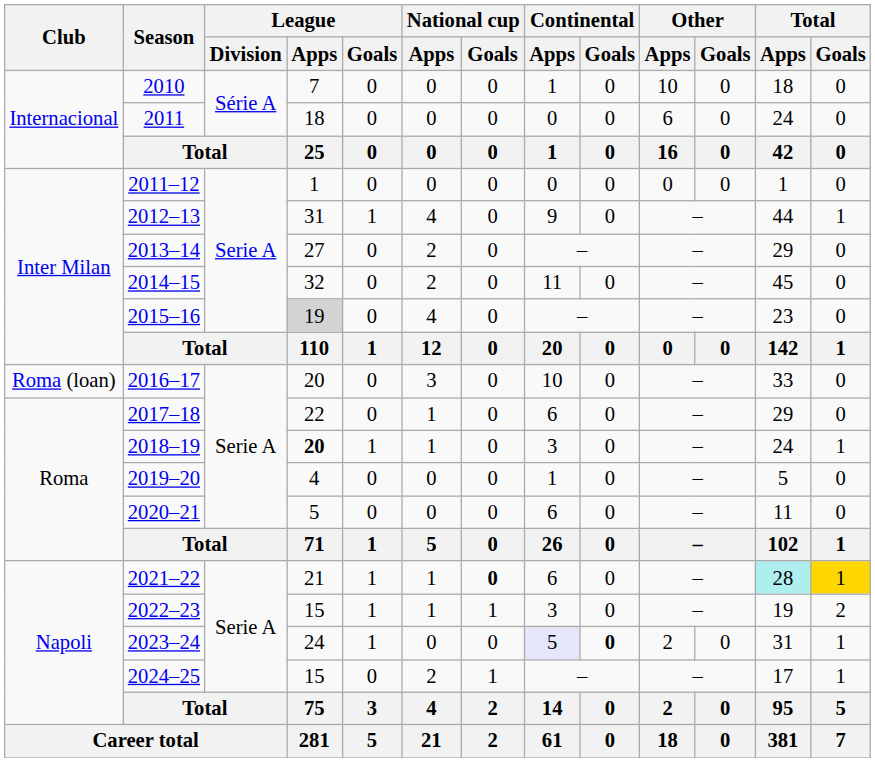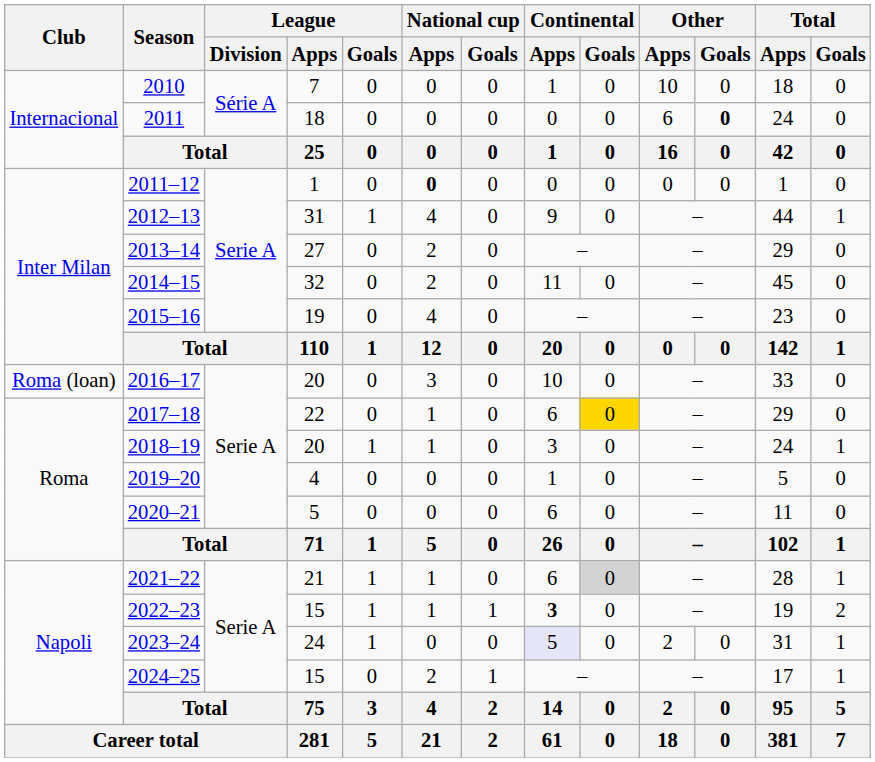(725, 119) normal -> (725, 119) bold
(431, 184) normal -> (431, 184) bold
(314, 315) lightgrey background -> (314, 315) no background
(610, 413) no background -> (610, 413) gold background
(314, 446) bold -> (314, 446) normal
(493, 577) bold -> (493, 577) normal
(610, 577) no background -> (610, 577) lightgrey background
(783, 577) paleturquoise background -> (783, 577) no background
(841, 577) gold background -> (841, 577) no background
(552, 610) normal -> (552, 610) bold
(610, 642) bold -> (610, 642) normal
